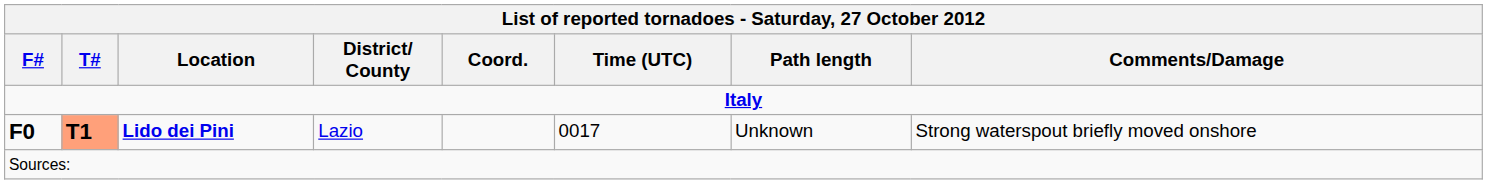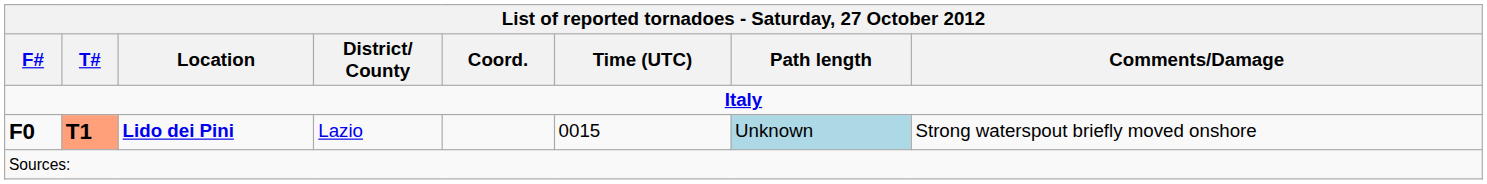(579, 131) 0017 -> (579, 131) 0015
(774, 131) no background -> (774, 131) lightblue background
